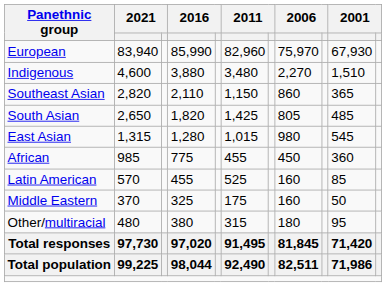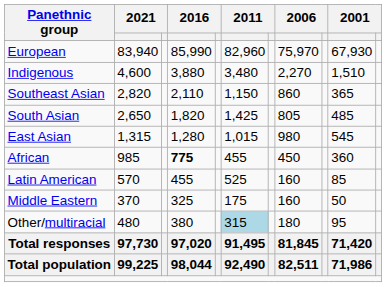(182, 158) normal -> (182, 158) bold
(235, 222) no background -> (235, 222) lightblue background
